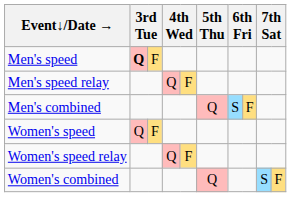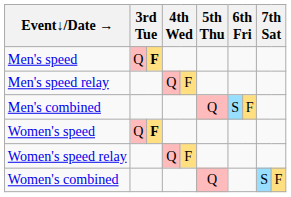(139, 59) bold -> (138, 59) normal
(155, 59) normal -> (154, 59) bold
(155, 131) normal -> (154, 131) bold
